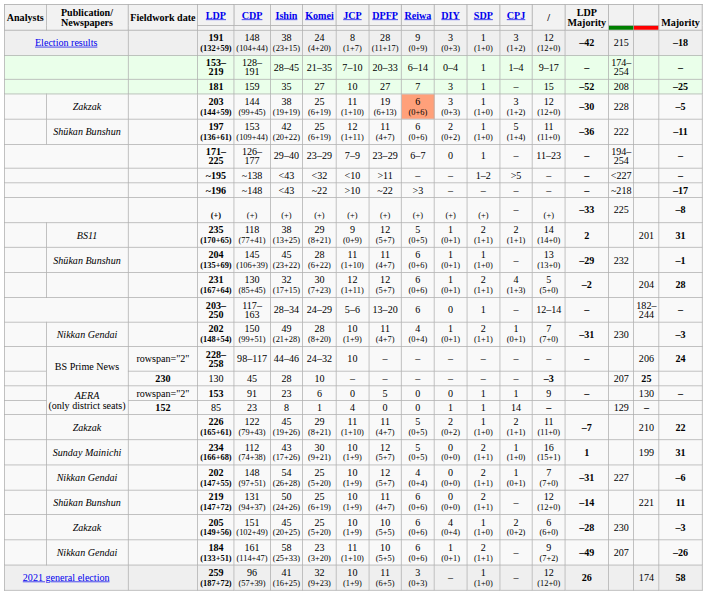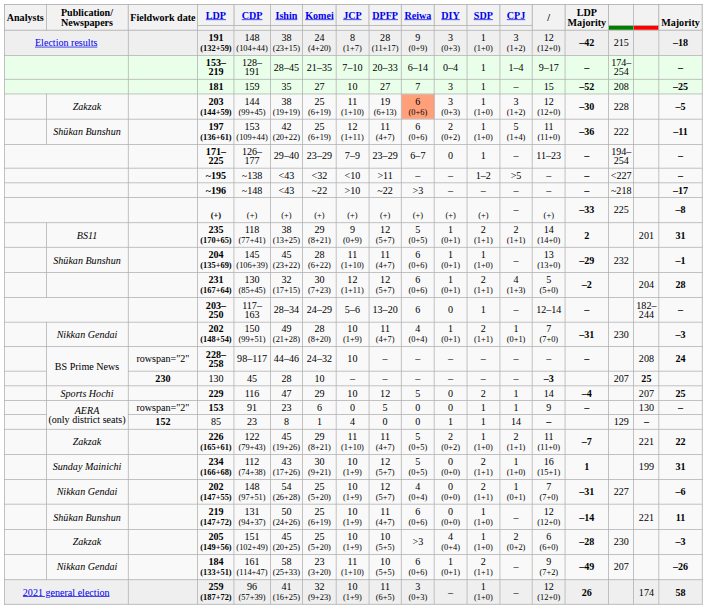(646, 359) 206 -> (646, 359) 208
+ row: (216, 393)
(646, 428) 210 -> (646, 442) 221
(483, 502) 2 (1+1) -> (483, 517) 1 (1+0)
(418, 527) 6 (0+6) -> (418, 542) >3
